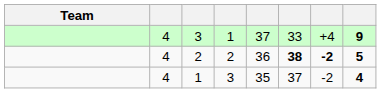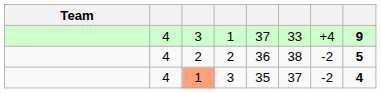(295, 57) bold -> (295, 57) normal
(327, 57) bold -> (327, 57) normal
(198, 78) no background -> (198, 78) lightsalmon background
